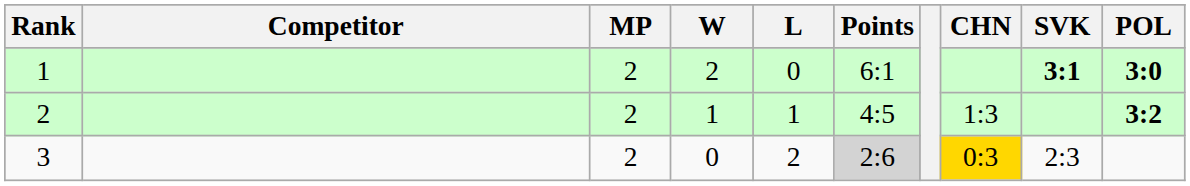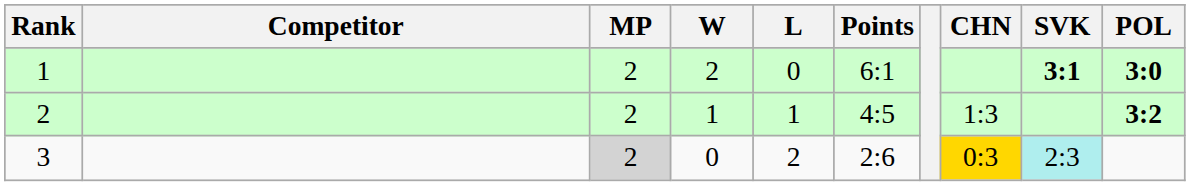(631, 157) no background -> (631, 157) lightgrey background
(877, 157) lightgrey background -> (877, 157) no background
(1062, 157) no background -> (1062, 157) paleturquoise background
